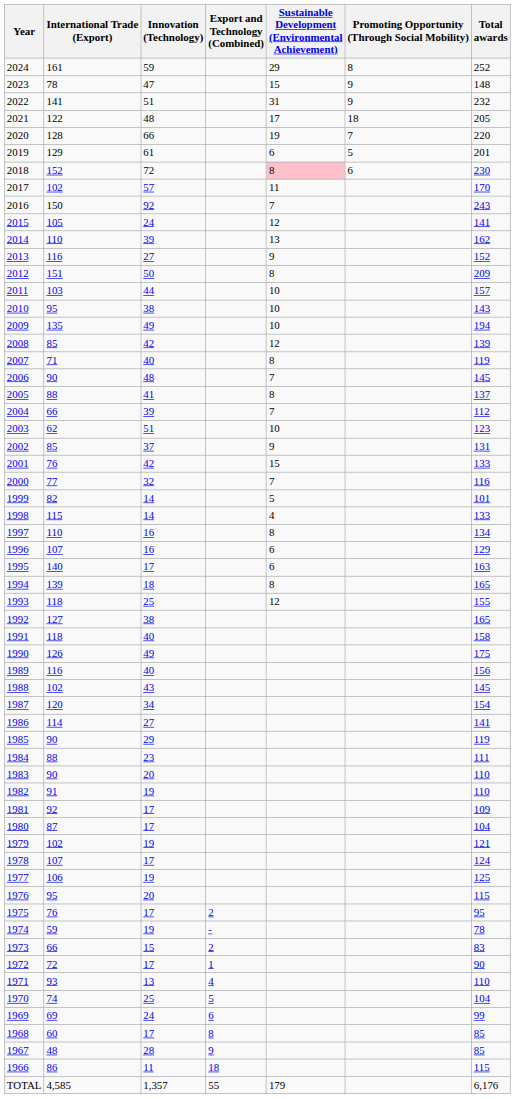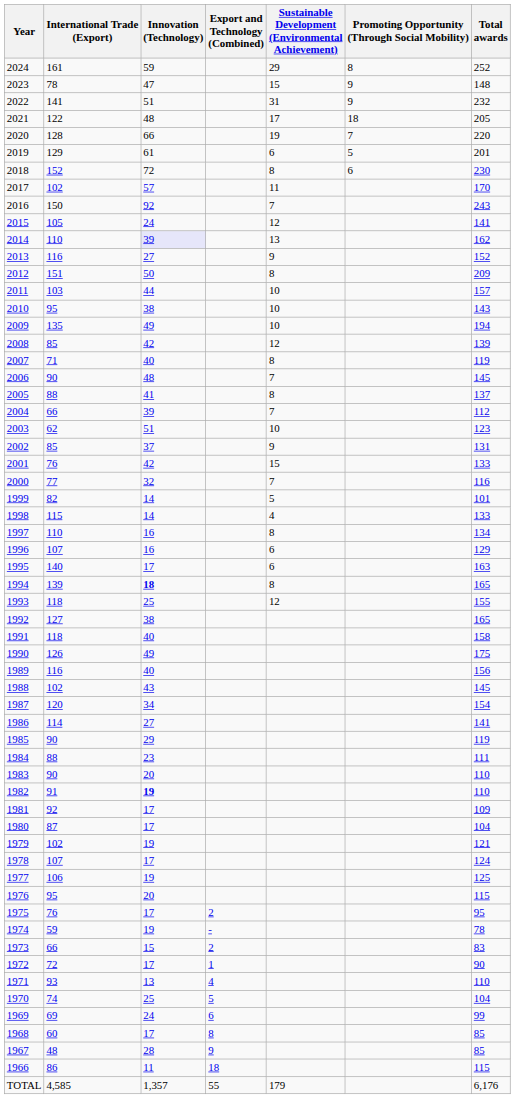(272, 170) pink background -> (272, 170) no background
(149, 239) no background -> (149, 239) lavender background
(149, 584) normal -> (149, 584) bold
(149, 791) normal -> (149, 791) bold
